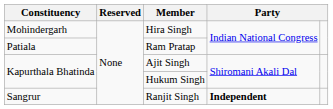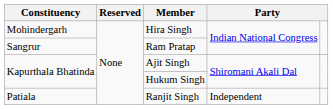(21, 46) Patiala -> (23, 46) Sangrur
(23, 96) Sangrur -> (21, 96) Patiala
(238, 96) bold -> (236, 96) normal
